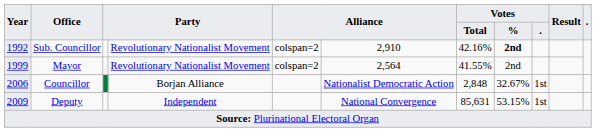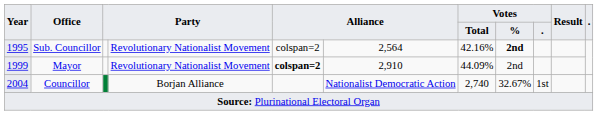(18, 48) 1992 -> (18, 48) 1995
(389, 48) 2,910 -> (390, 48) 2,564
(297, 66) normal -> (298, 66) bold
(389, 66) 2,564 -> (390, 66) 2,910
(475, 66) 41.55% -> (477, 66) 44.09%
(18, 83) 2006 -> (18, 83) 2004
(475, 83) 2,848 -> (477, 83) 2,740
- row: (67, 101)
